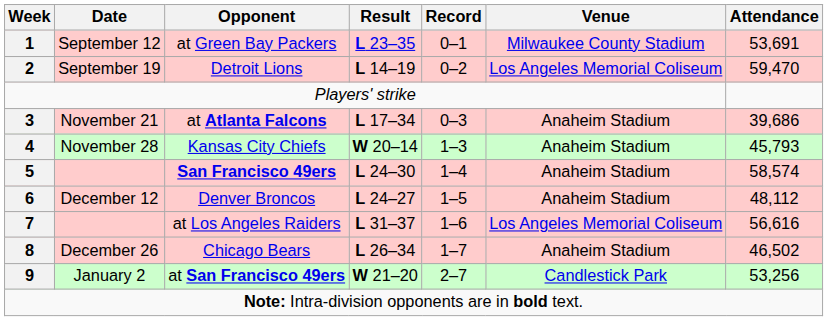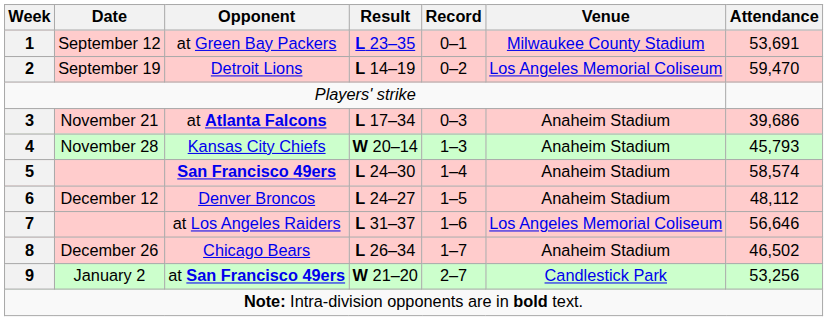(774, 224) 56,616 -> (774, 224) 56,646
